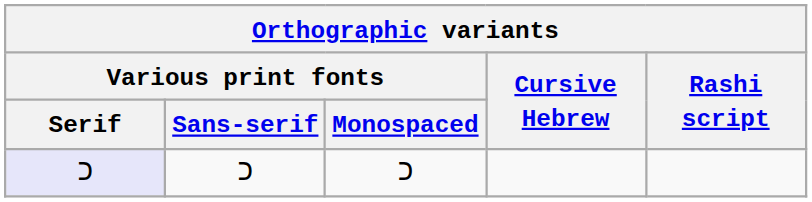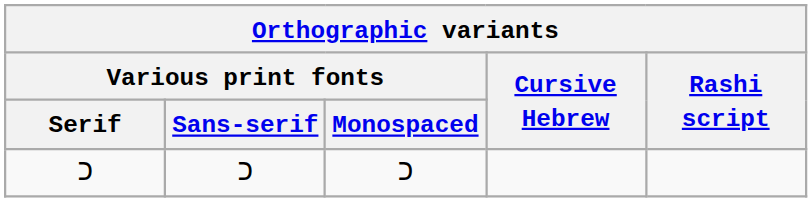(85, 172) lavender background -> (85, 172) no background
